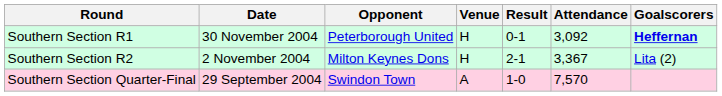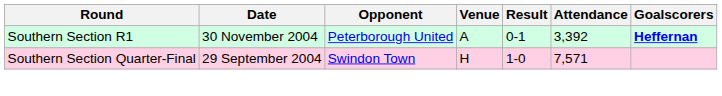(464, 36) H -> (464, 36) A
(571, 36) 3,092 -> (571, 36) 3,392
- row: (70, 58)
(464, 79) A -> (464, 58) H
(571, 79) 7,570 -> (571, 58) 7,571
